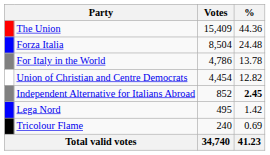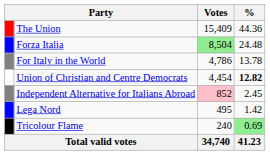(220, 45) no background -> (220, 45) lightgreen background
(251, 77) normal -> (251, 77) bold
(224, 93) no background -> (224, 93) pink background
(253, 93) bold -> (253, 93) normal
(253, 126) no background -> (253, 126) lightgreen background
